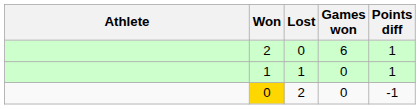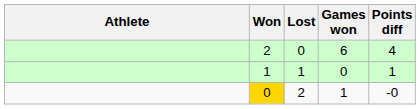(392, 51) 1 -> (392, 51) 4
(344, 93) 0 -> (344, 93) 1
(392, 93) -1 -> (392, 93) -0
